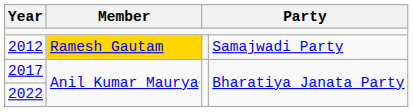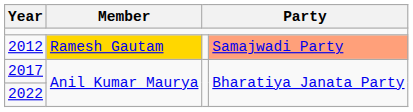(278, 47) no background -> (278, 47) lightsalmon background
